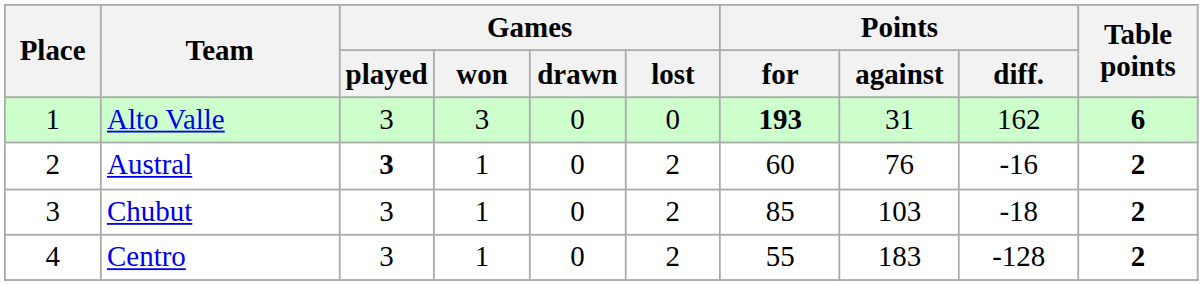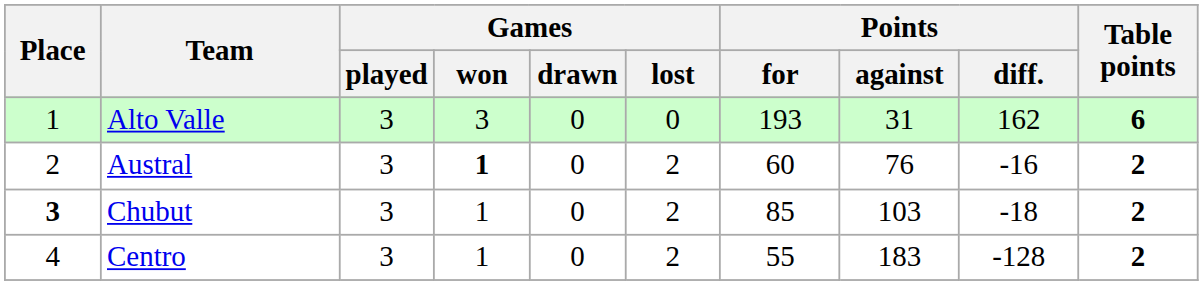(780, 119) bold -> (780, 119) normal
(387, 165) bold -> (387, 165) normal
(482, 165) normal -> (482, 165) bold
(53, 211) normal -> (53, 211) bold
